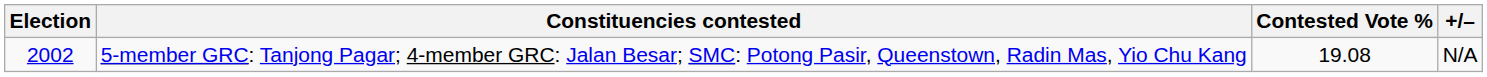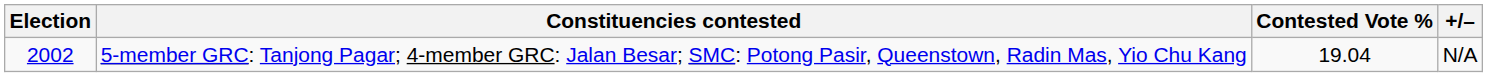(1345, 54) 19.08 -> (1345, 54) 19.04
